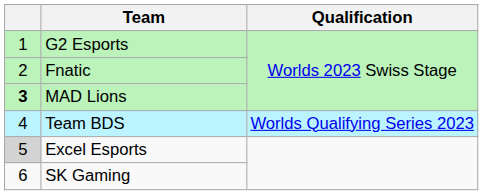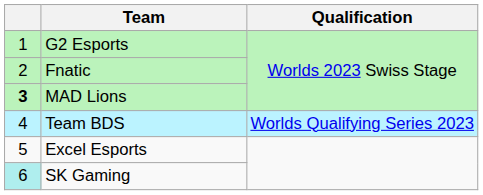(23, 149) lightgrey background -> (23, 149) no background
(23, 176) no background -> (23, 176) paleturquoise background
